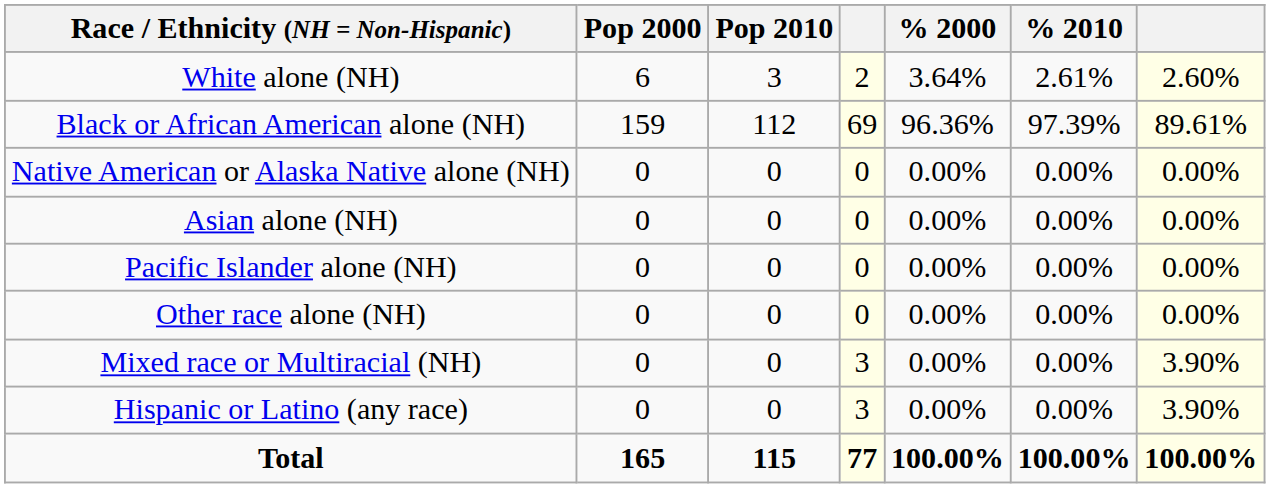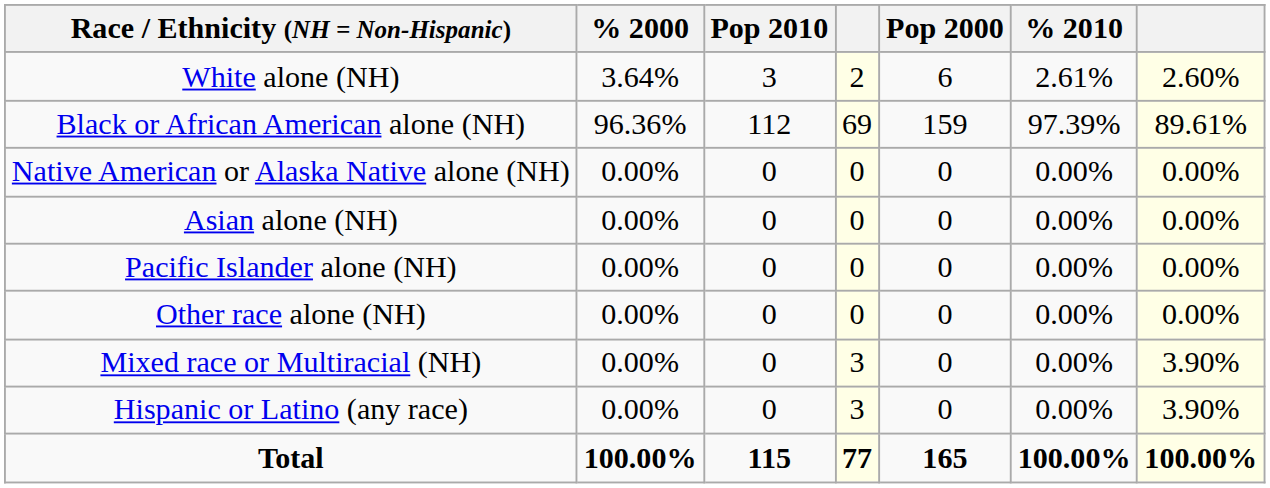columns swapped: (643, 28) <-> (947, 28)
